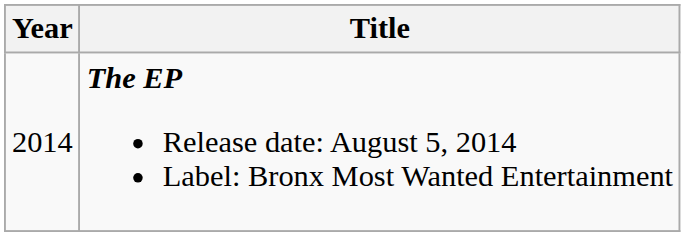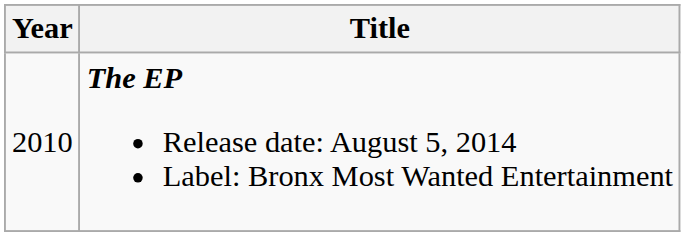(42, 141) 2014 -> (42, 141) 2010
